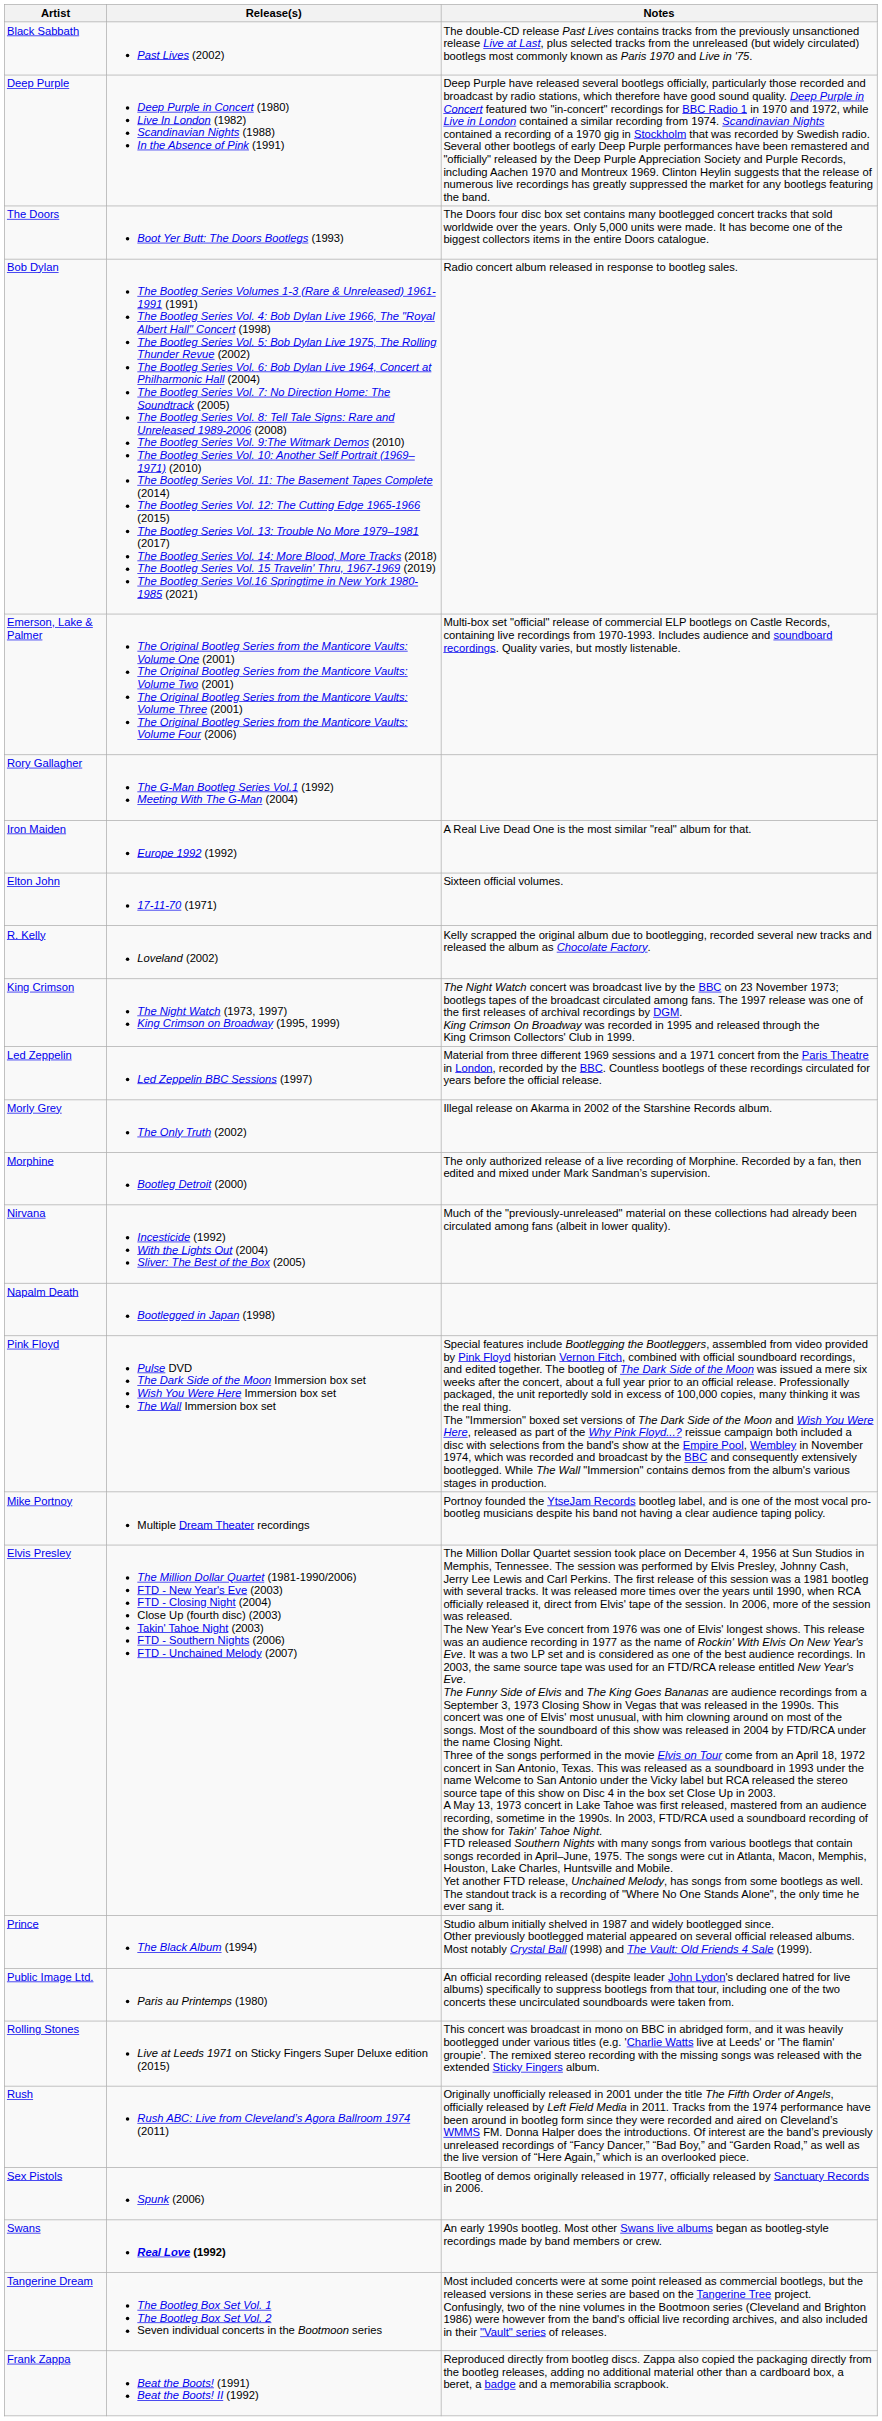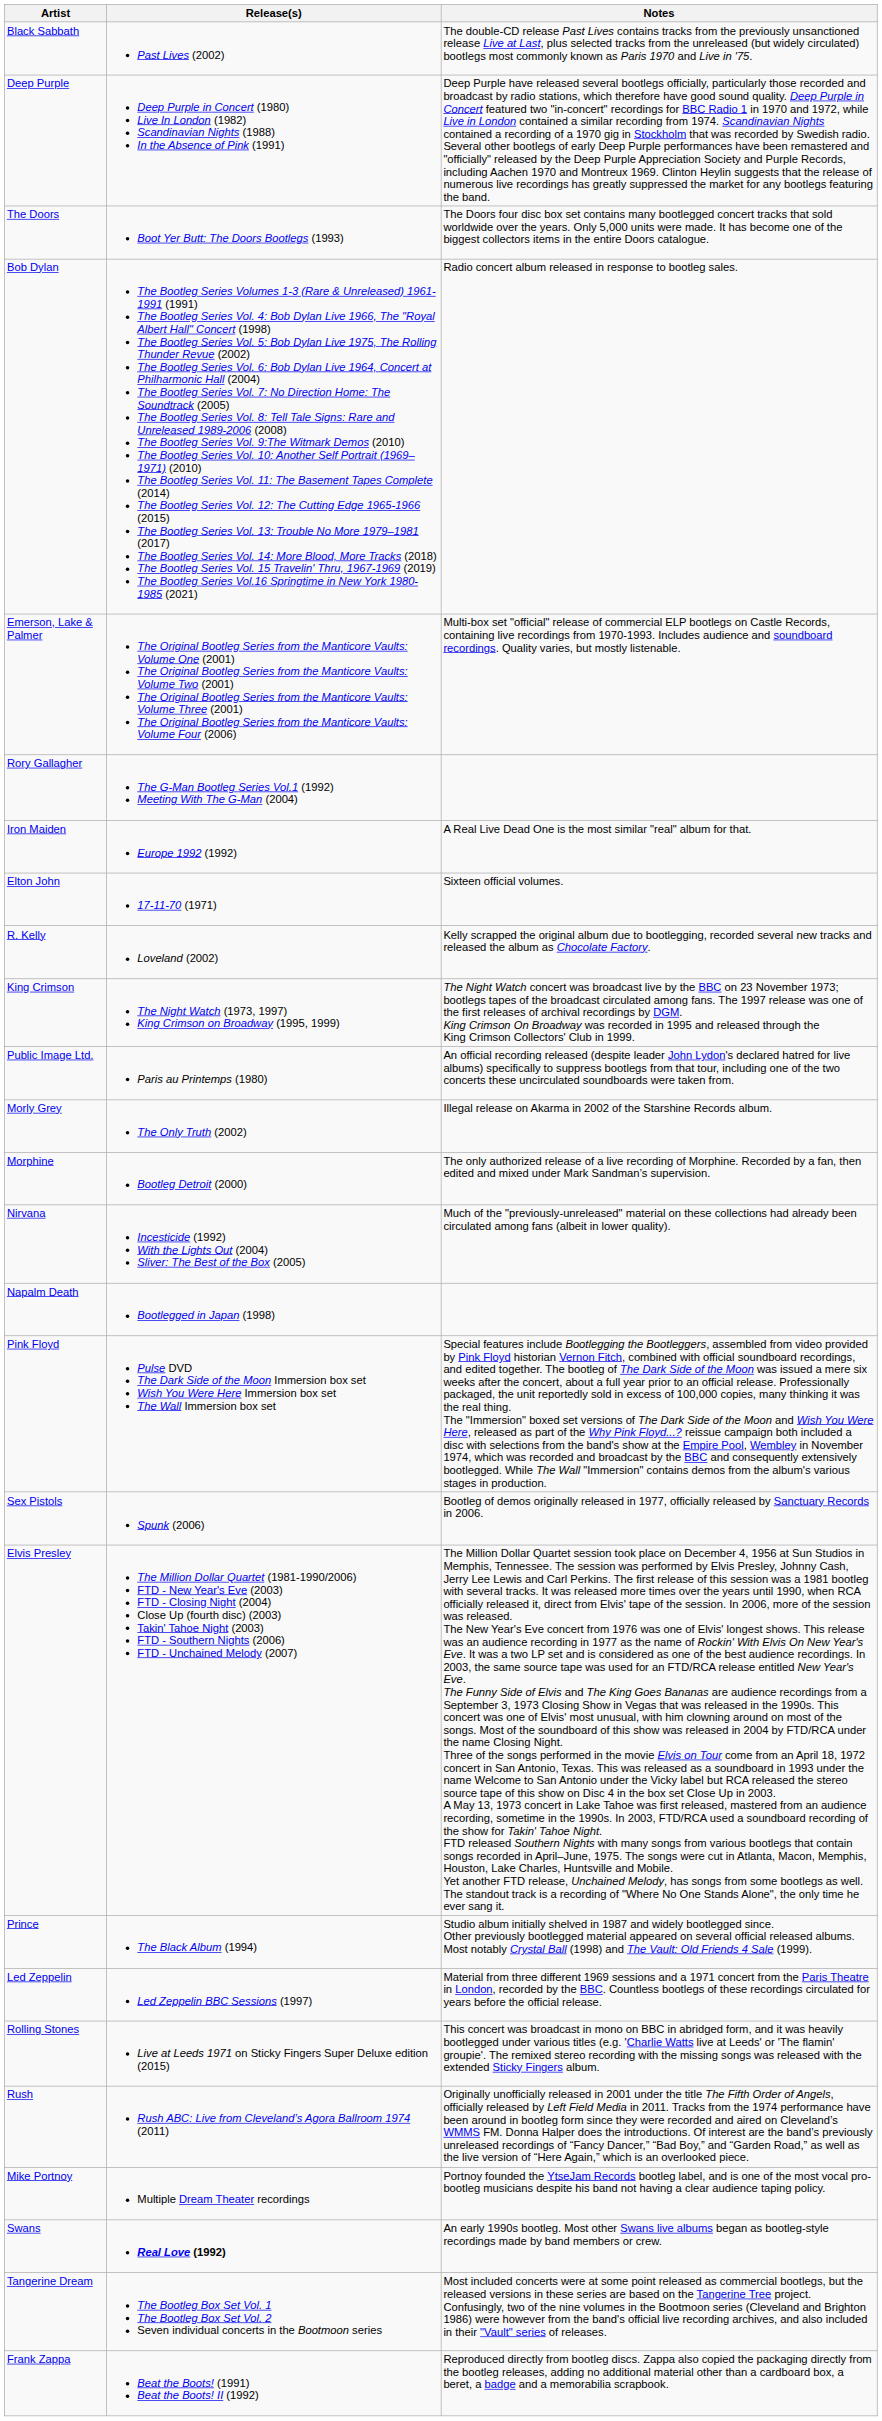rows swapped: (39, 1055) <-> (50, 1977)
rows swapped: (40, 1501) <-> (35, 2176)
